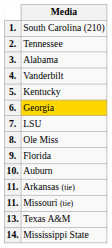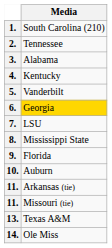(43, 76) Vanderbilt -> (42, 76) Kentucky
(42, 92) Kentucky -> (43, 92) Vanderbilt
(41, 140) Ole Miss -> (56, 140) Mississippi State
(56, 235) Mississippi State -> (41, 235) Ole Miss
